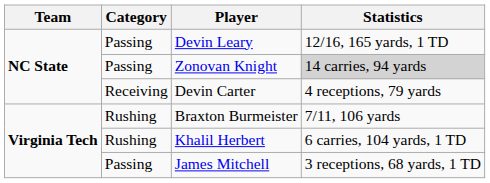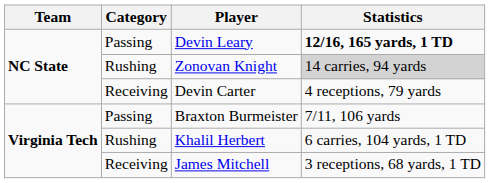(377, 41) normal -> (379, 41) bold
(128, 66) Passing -> (131, 66) Rushing
(131, 115) Rushing -> (128, 115) Passing
(128, 165) Passing -> (136, 165) Receiving
